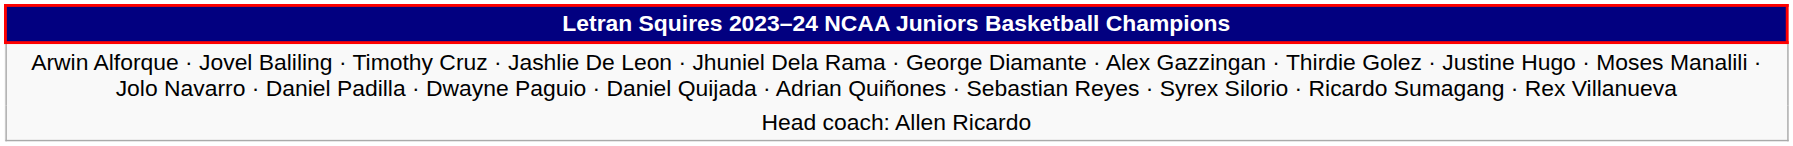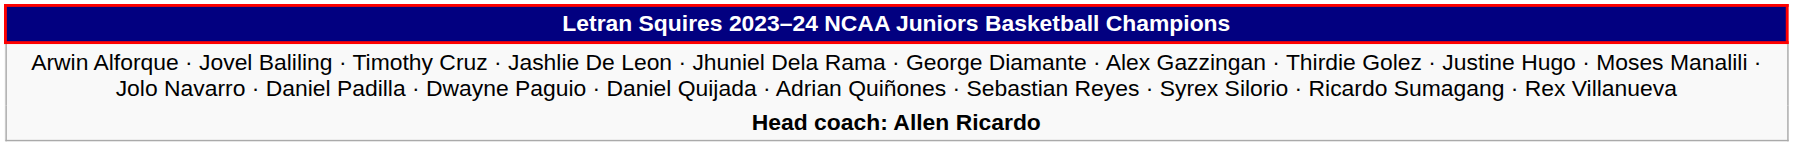(896, 122) normal -> (896, 122) bold
